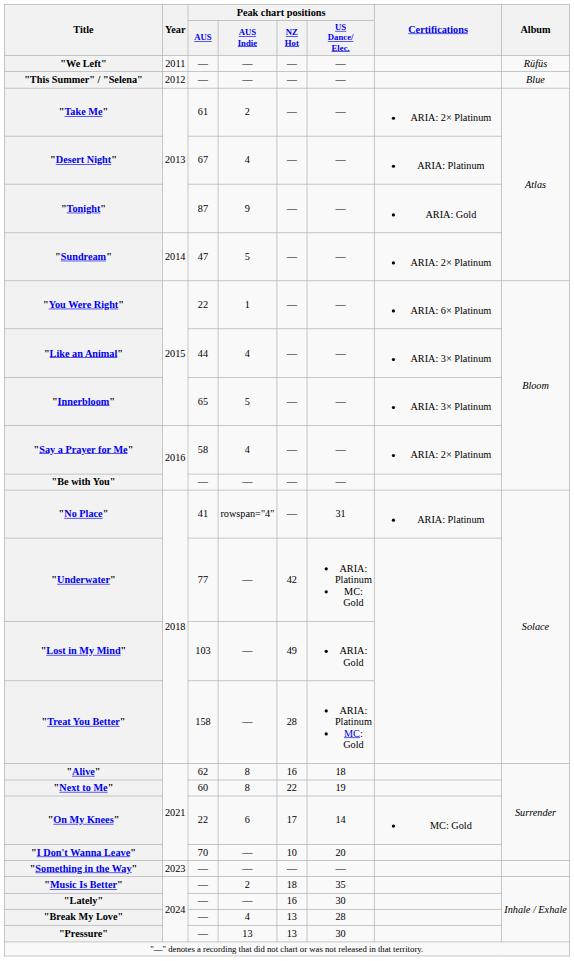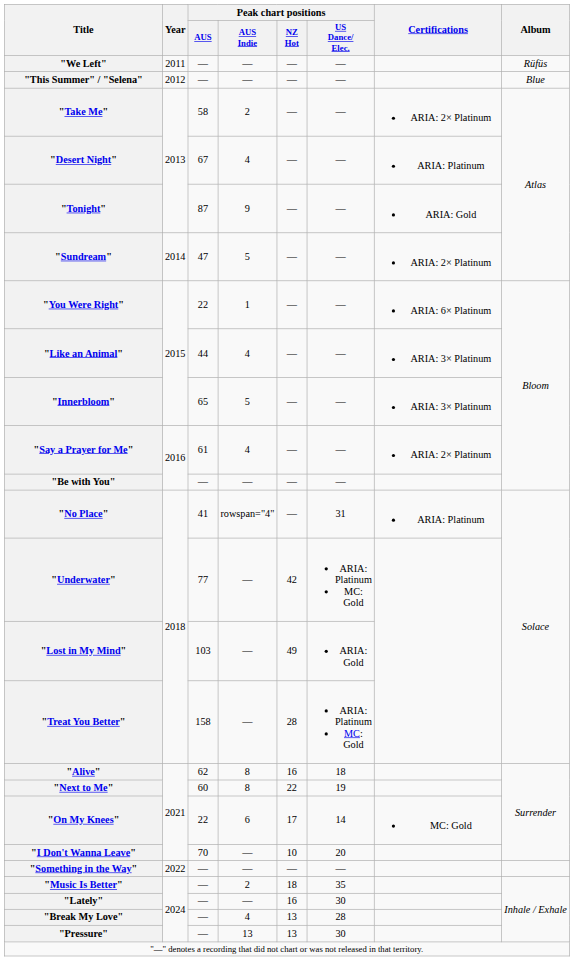(203, 112) 61 -> (203, 112) 58
(203, 449) 58 -> (203, 449) 61
(175, 868) 2023 -> (175, 868) 2022
